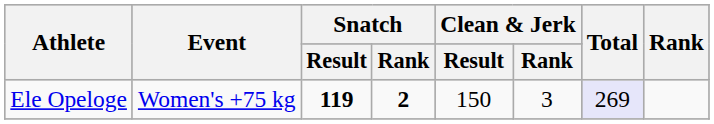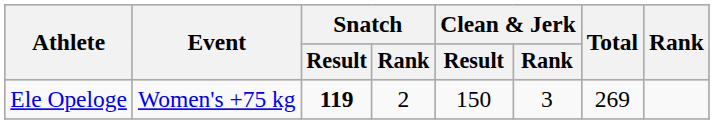(403, 99) bold -> (403, 99) normal
(612, 99) lavender background -> (612, 99) no background
